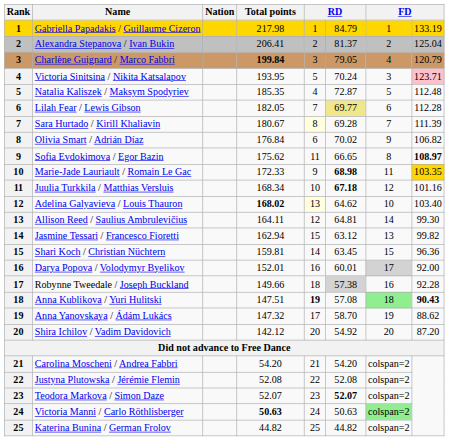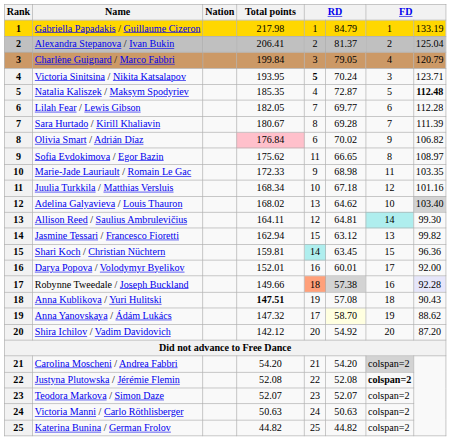(270, 60) bold -> (270, 60) normal
(315, 76) normal -> (315, 76) bold
(428, 76) pink background -> (430, 76) no background
(428, 92) normal -> (430, 92) bold
(346, 108) khaki background -> (346, 108) no background
(315, 124) lightyellow background -> (315, 124) no background
(270, 140) no background -> (270, 140) pink background
(428, 156) bold -> (430, 156) normal
(346, 172) bold -> (346, 172) normal
(428, 172) gold background -> (430, 172) no background
(346, 188) bold -> (346, 188) normal
(270, 204) bold -> (270, 204) normal
(315, 204) lightyellow background -> (315, 204) no background
(428, 204) no background -> (430, 204) lightgrey background
(389, 220) no background -> (390, 220) paleturquoise background
(315, 252) no background -> (315, 252) paleturquoise background
(389, 268) lightgrey background -> (390, 268) no background
(315, 284) no background -> (315, 284) lightsalmon background
(428, 284) no background -> (430, 284) lavender background
(270, 300) normal -> (270, 300) bold
(315, 300) bold -> (315, 300) normal
(389, 300) lightgreen background -> (390, 300) no background
(428, 300) bold -> (430, 300) normal
(346, 316) no background -> (346, 316) lightyellow background
(389, 364) no background -> (389, 364) lightgrey background
(389, 380) normal -> (390, 380) bold
(346, 396) bold -> (346, 396) normal
(270, 412) bold -> (270, 412) normal
(389, 412) lightgreen background -> (389, 412) no background
